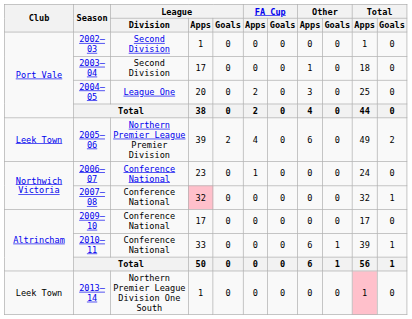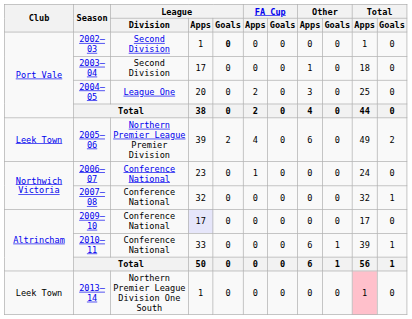(228, 44) normal -> (228, 44) bold
(201, 197) pink background -> (201, 197) no background
(201, 221) no background -> (201, 221) lavender background
